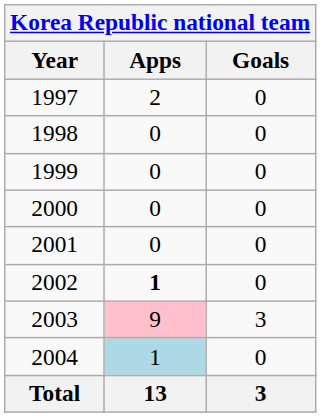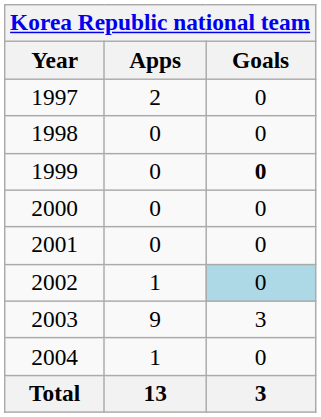(261, 171) normal -> (261, 171) bold
(155, 282) bold -> (155, 282) normal
(261, 282) no background -> (261, 282) lightblue background
(155, 319) pink background -> (155, 319) no background
(155, 356) lightblue background -> (155, 356) no background
